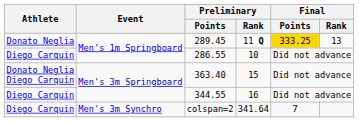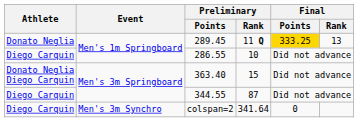(253, 94) 16 -> (253, 94) 87
(295, 109) 7 -> (295, 109) 0
